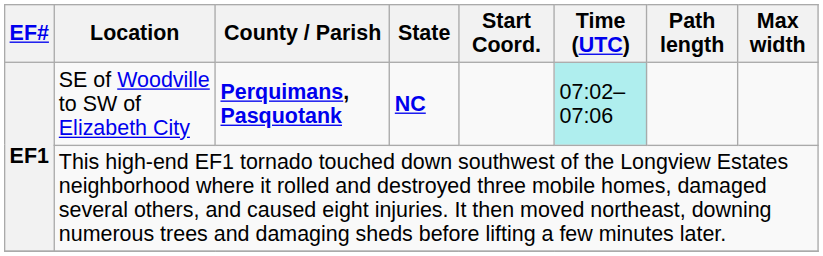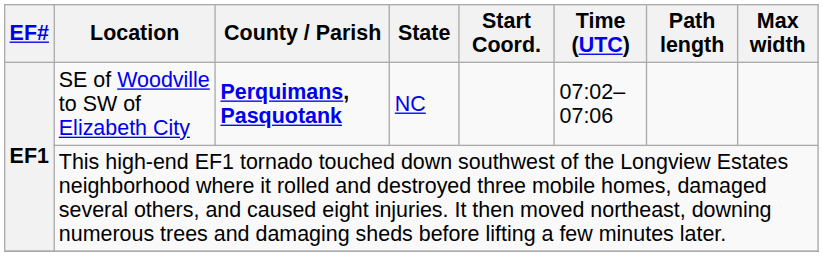(410, 103) bold -> (410, 103) normal
(592, 103) paleturquoise background -> (592, 103) no background
